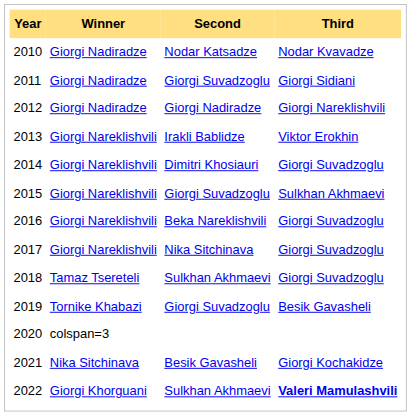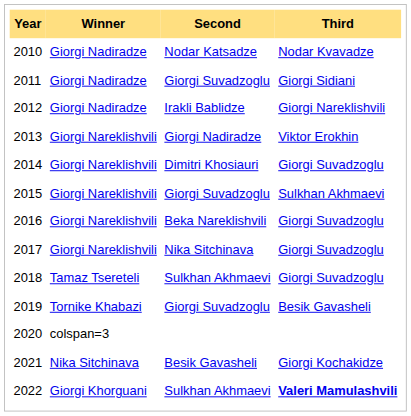(213, 108) Giorgi Nadiradze -> (205, 108) Irakli Bablidze
(205, 137) Irakli Bablidze -> (213, 137) Giorgi Nadiradze
